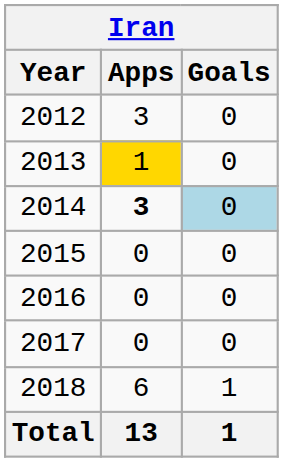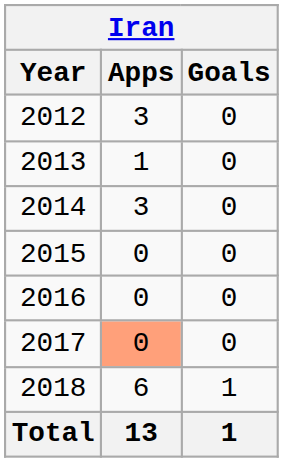(141, 163) gold background -> (141, 163) no background
(141, 208) bold -> (141, 208) normal
(229, 208) lightblue background -> (229, 208) no background
(141, 344) no background -> (141, 344) lightsalmon background
